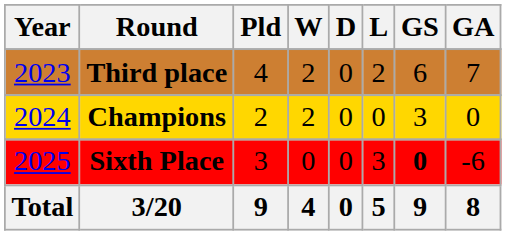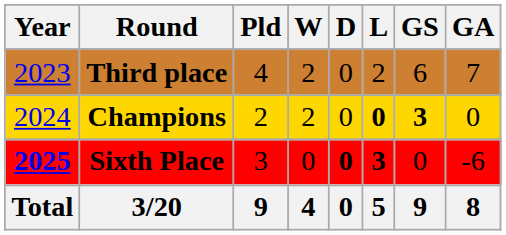(379, 116) normal -> (379, 116) bold
(420, 116) normal -> (420, 116) bold
(42, 161) normal -> (42, 161) bold
(346, 161) normal -> (346, 161) bold
(379, 161) normal -> (379, 161) bold
(420, 161) bold -> (420, 161) normal
